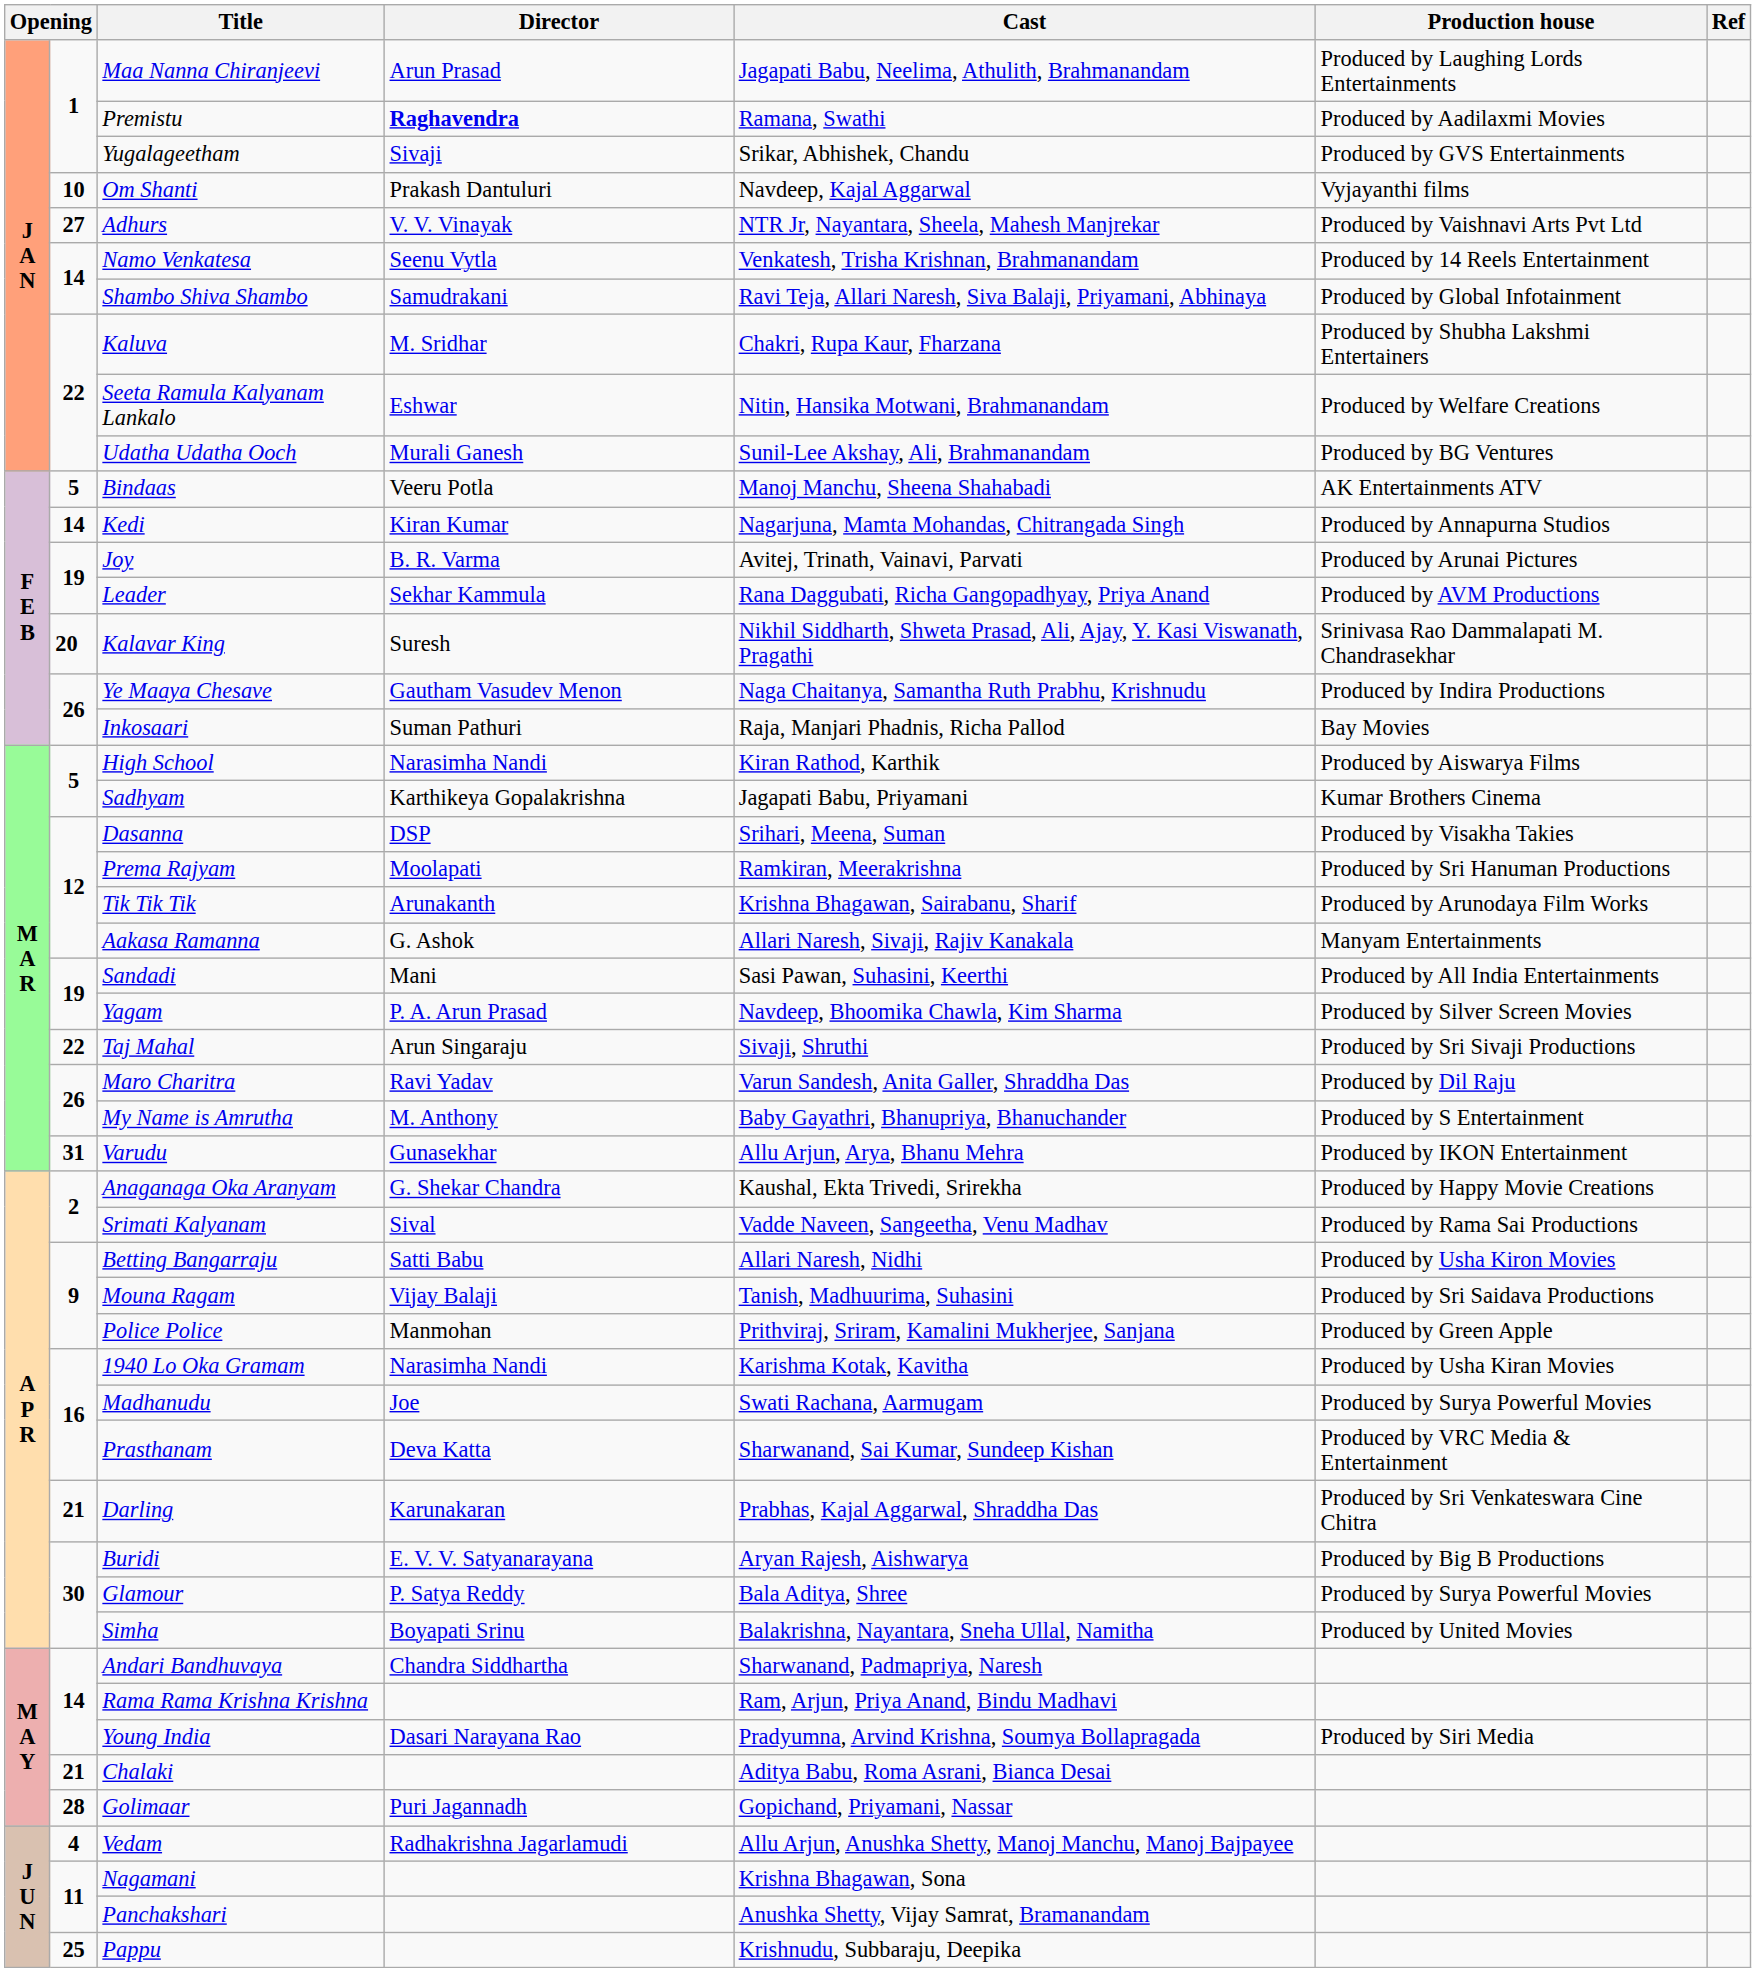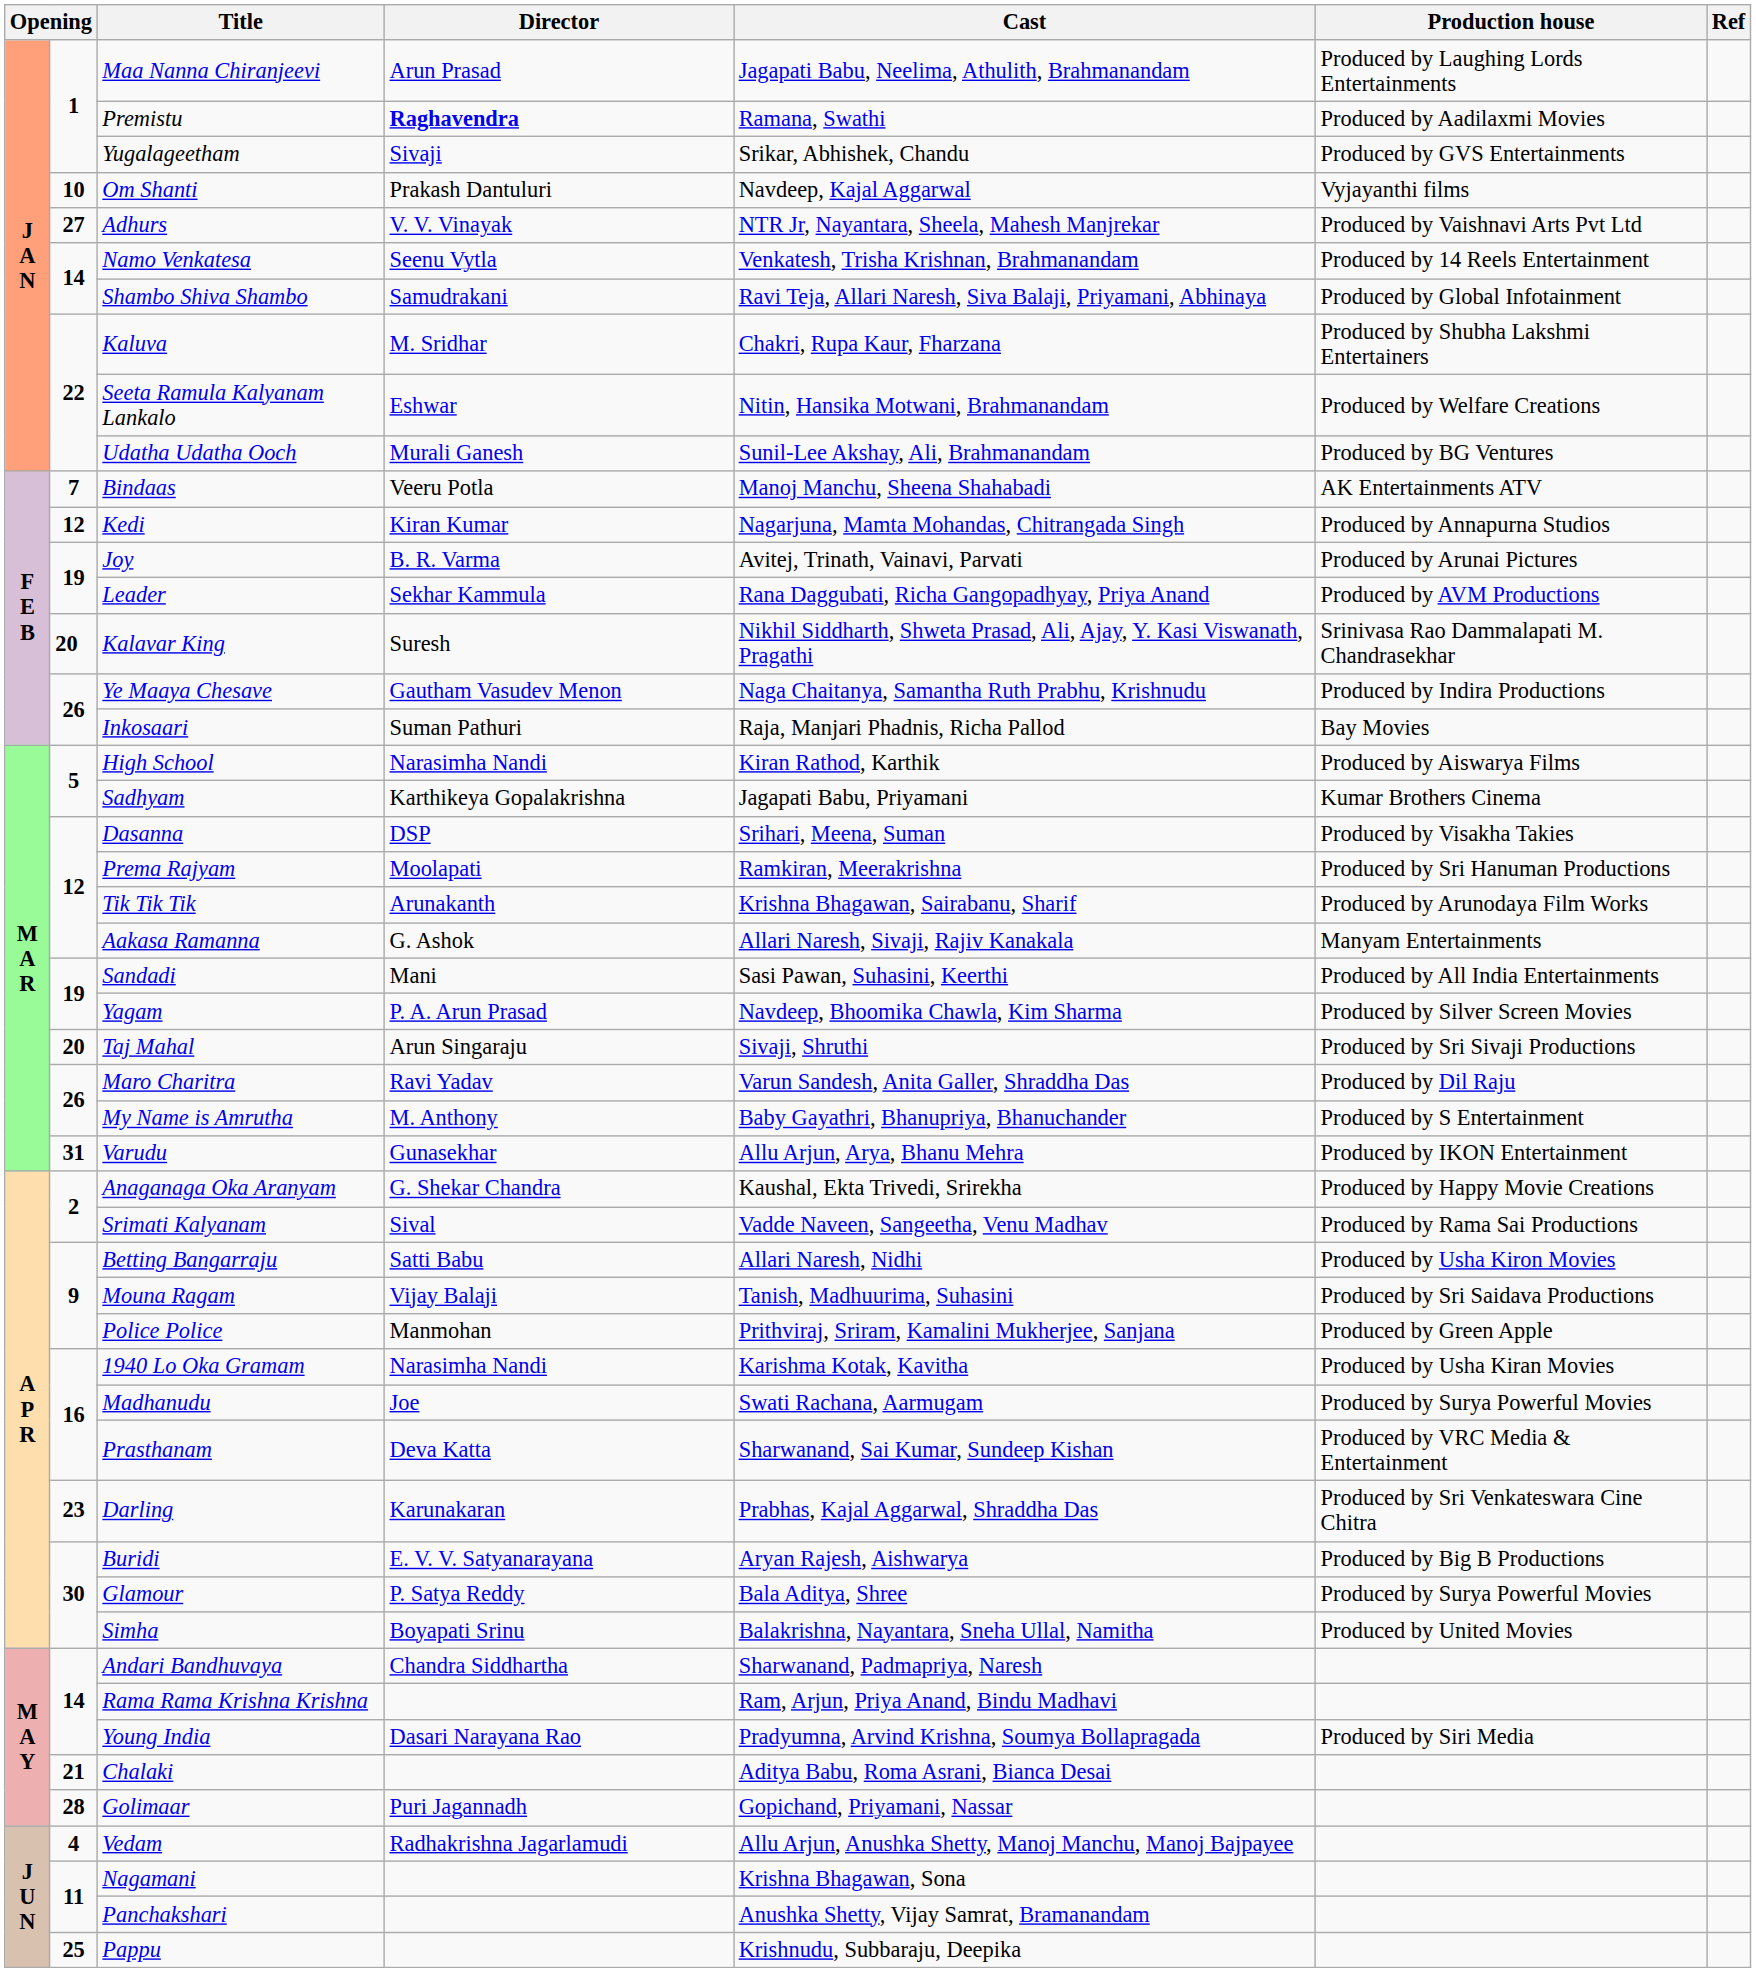(74, 488) 5 -> (74, 488) 7
(74, 524) 14 -> (74, 524) 12
(74, 1046) 22 -> (74, 1046) 20
(74, 1510) 21 -> (74, 1510) 23
